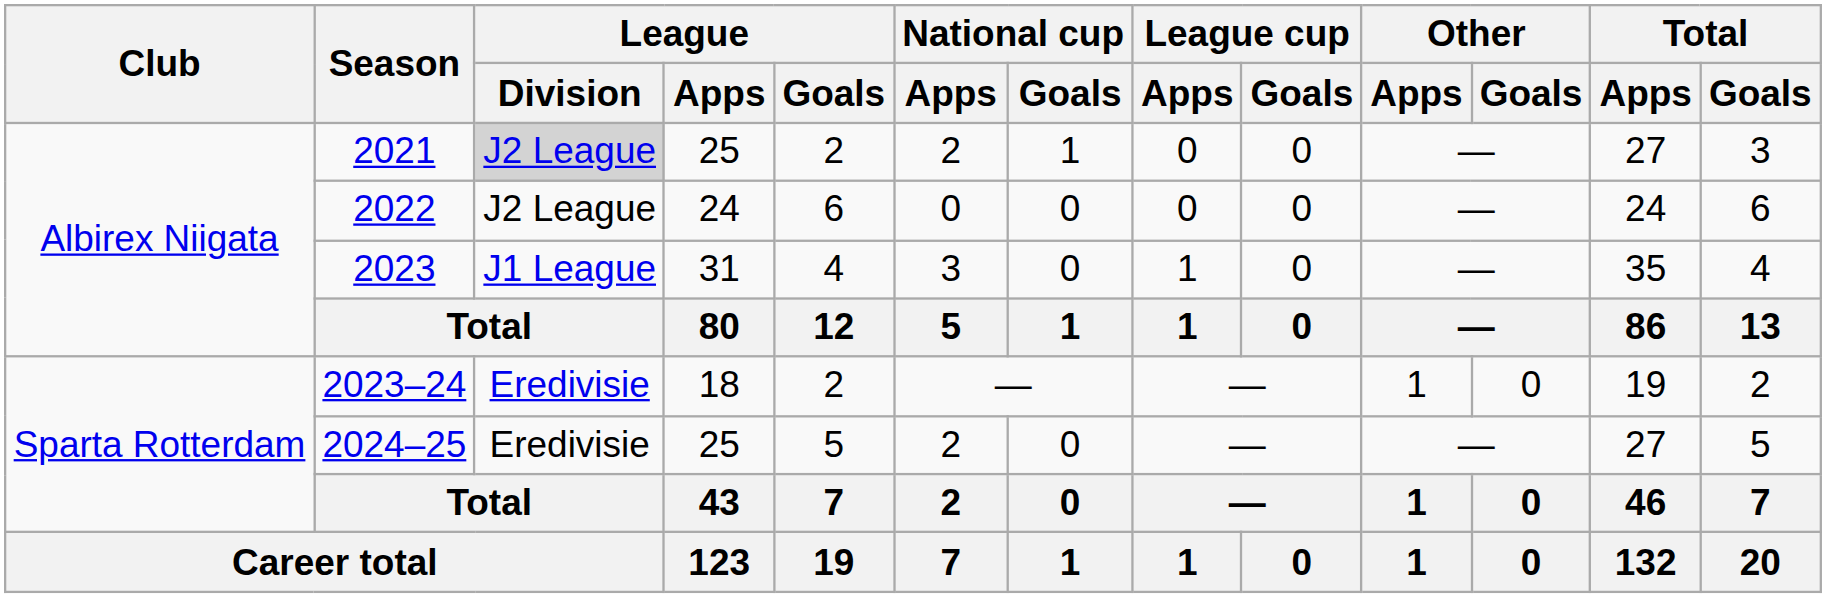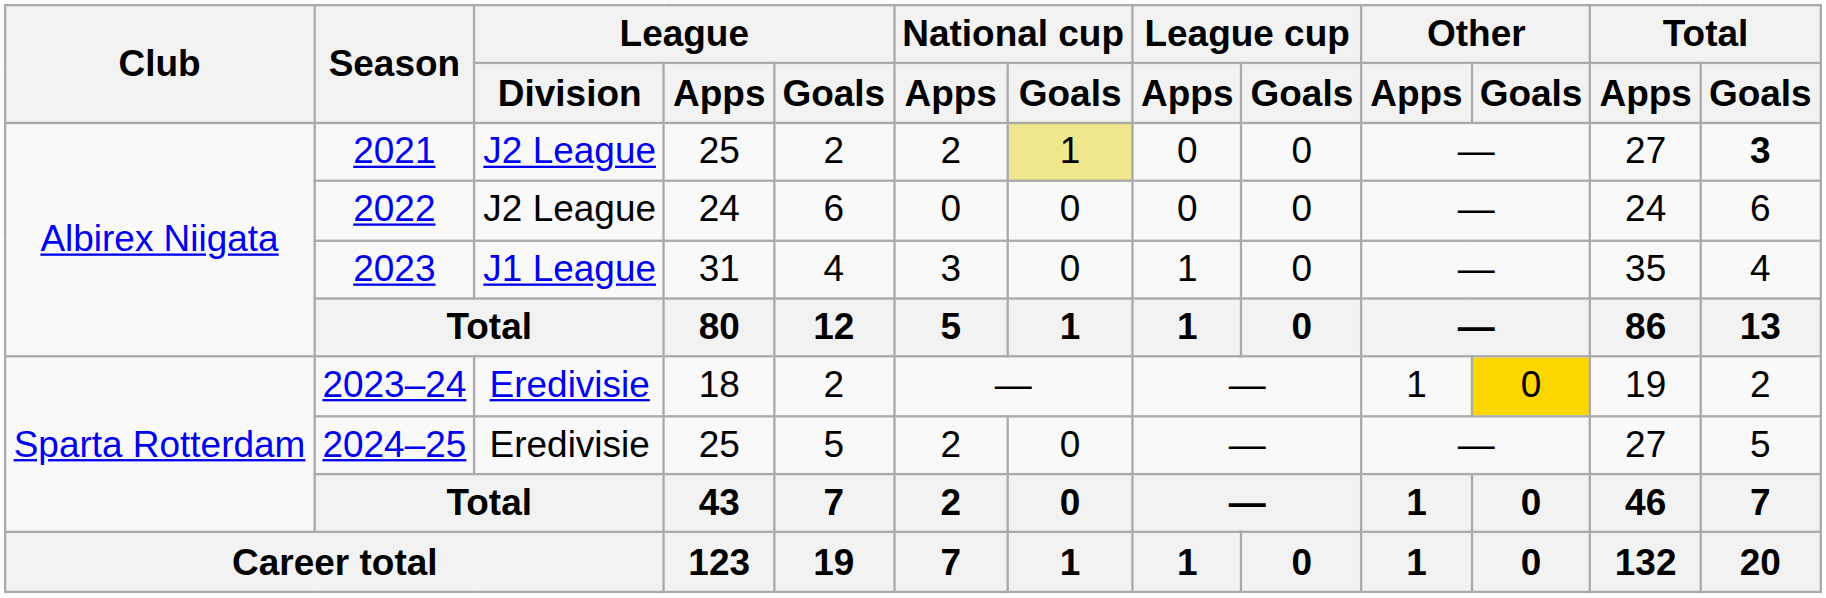(570, 151) lightgrey background -> (570, 151) no background
(1070, 151) no background -> (1070, 151) khaki background
(1760, 151) normal -> (1760, 151) bold
(1531, 385) no background -> (1531, 385) gold background
